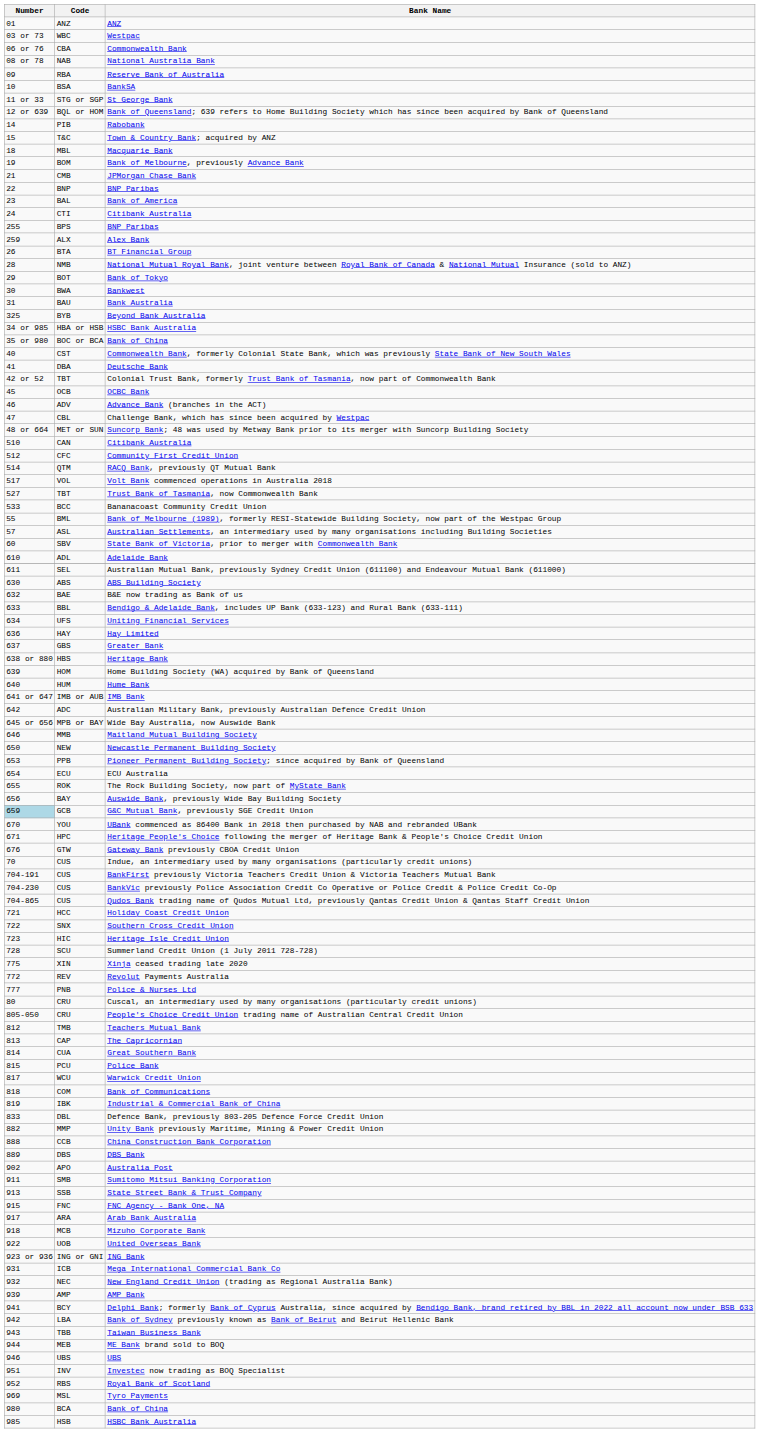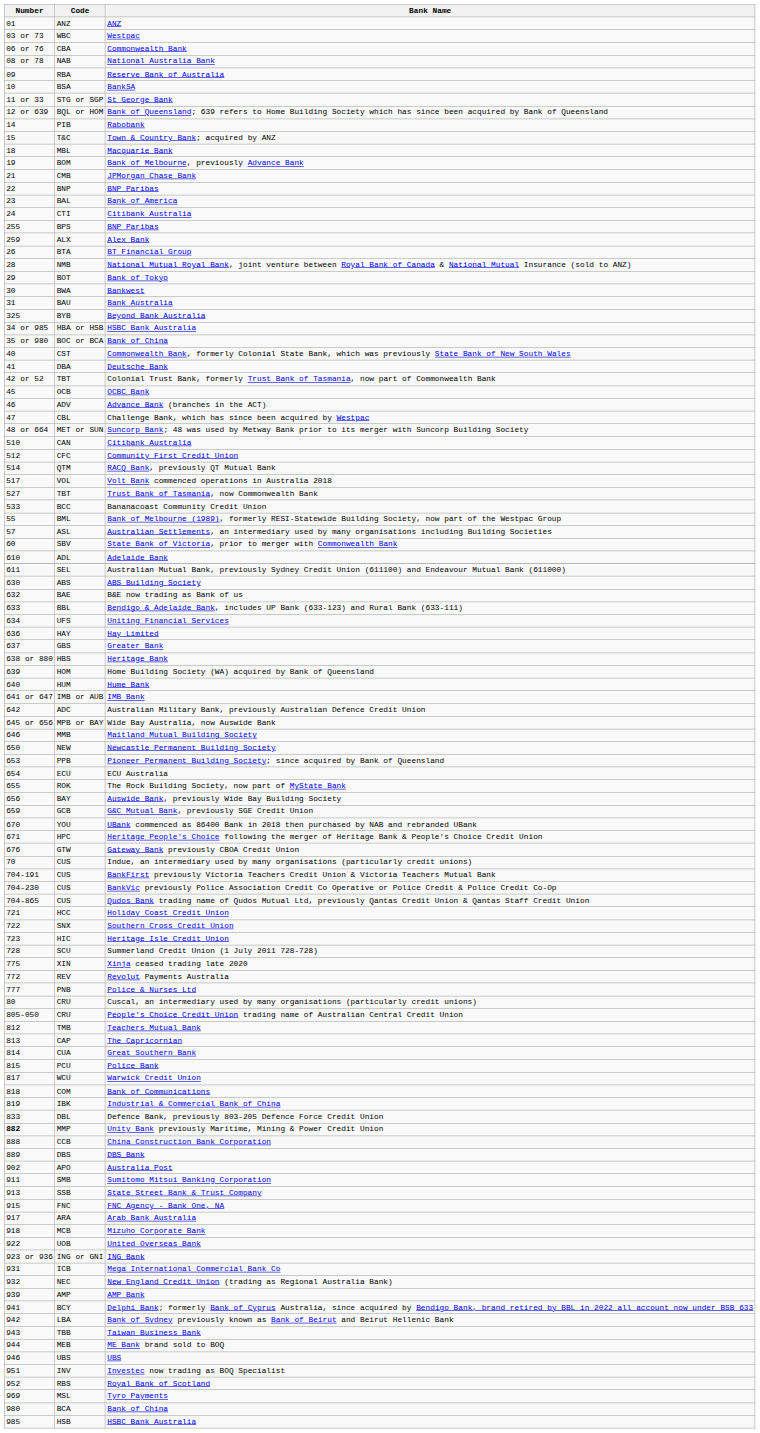(13, 812) lightblue background -> (13, 812) no background
(13, 1129) normal -> (13, 1129) bold
